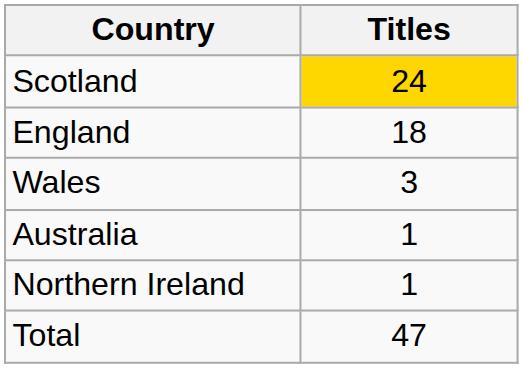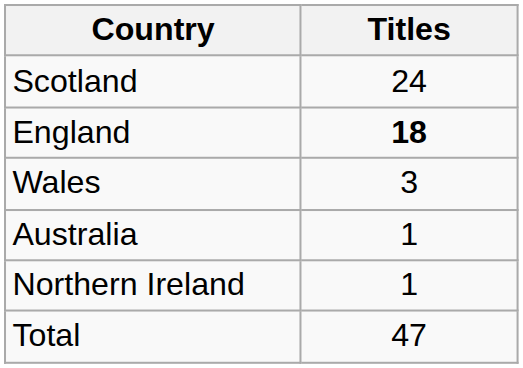(409, 81) gold background -> (409, 81) no background
(409, 132) normal -> (409, 132) bold
